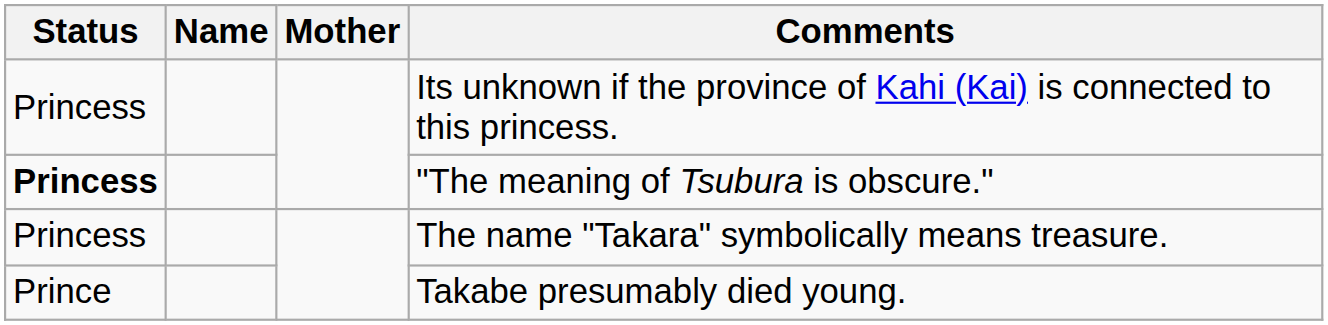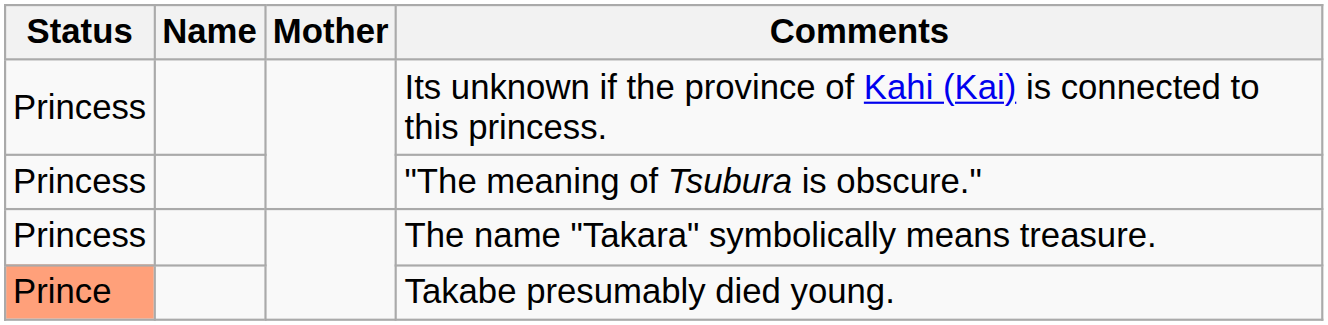(85, 181) bold -> (80, 181) normal
(62, 291) no background -> (62, 291) lightsalmon background
